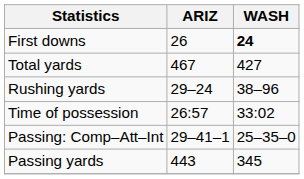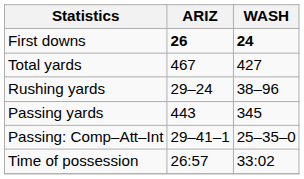(179, 40) normal -> (179, 40) bold
rows swapped: (56, 161) <-> (73, 113)
